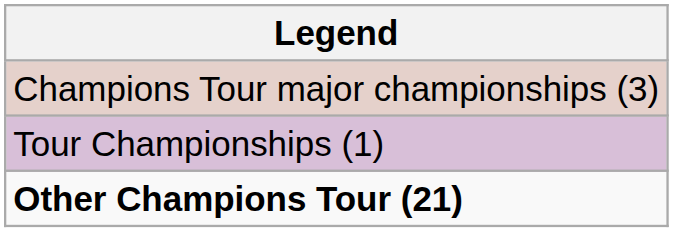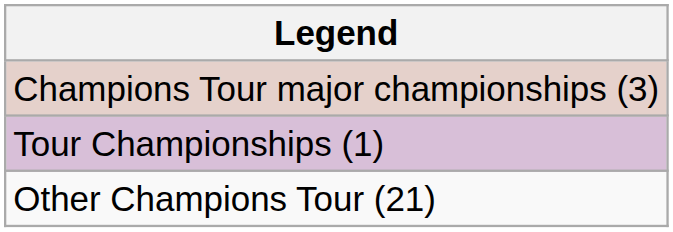(238, 199) bold -> (225, 199) normal
